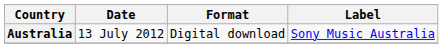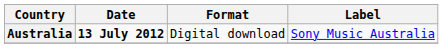(121, 34) normal -> (121, 34) bold
